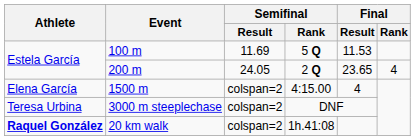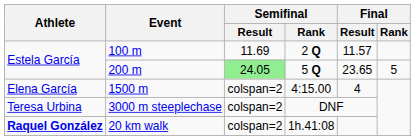(311, 51) 5 Q -> (311, 51) 2 Q
(357, 51) 11.53 -> (357, 51) 11.57
(255, 70) no background -> (255, 70) lightgreen background
(311, 70) 2 Q -> (311, 70) 5 Q
(394, 70) 4 -> (394, 70) 5
